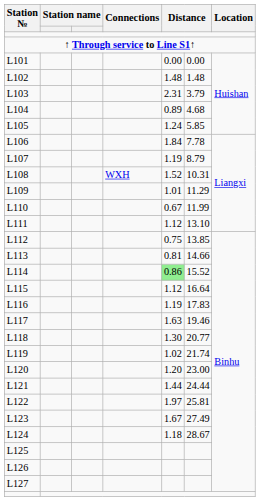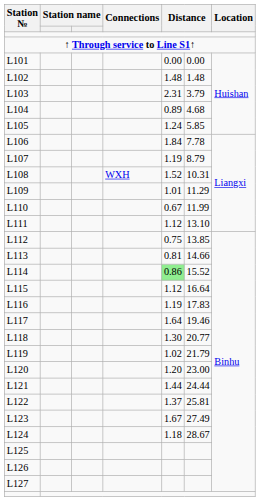(173, 321) 1.63 -> (173, 321) 1.64
(198, 353) 21.74 -> (198, 353) 21.79
(173, 402) 1.97 -> (173, 402) 1.37
